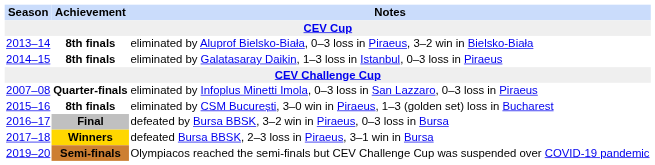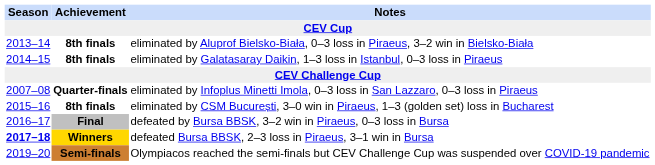(28, 137) normal -> (28, 137) bold
